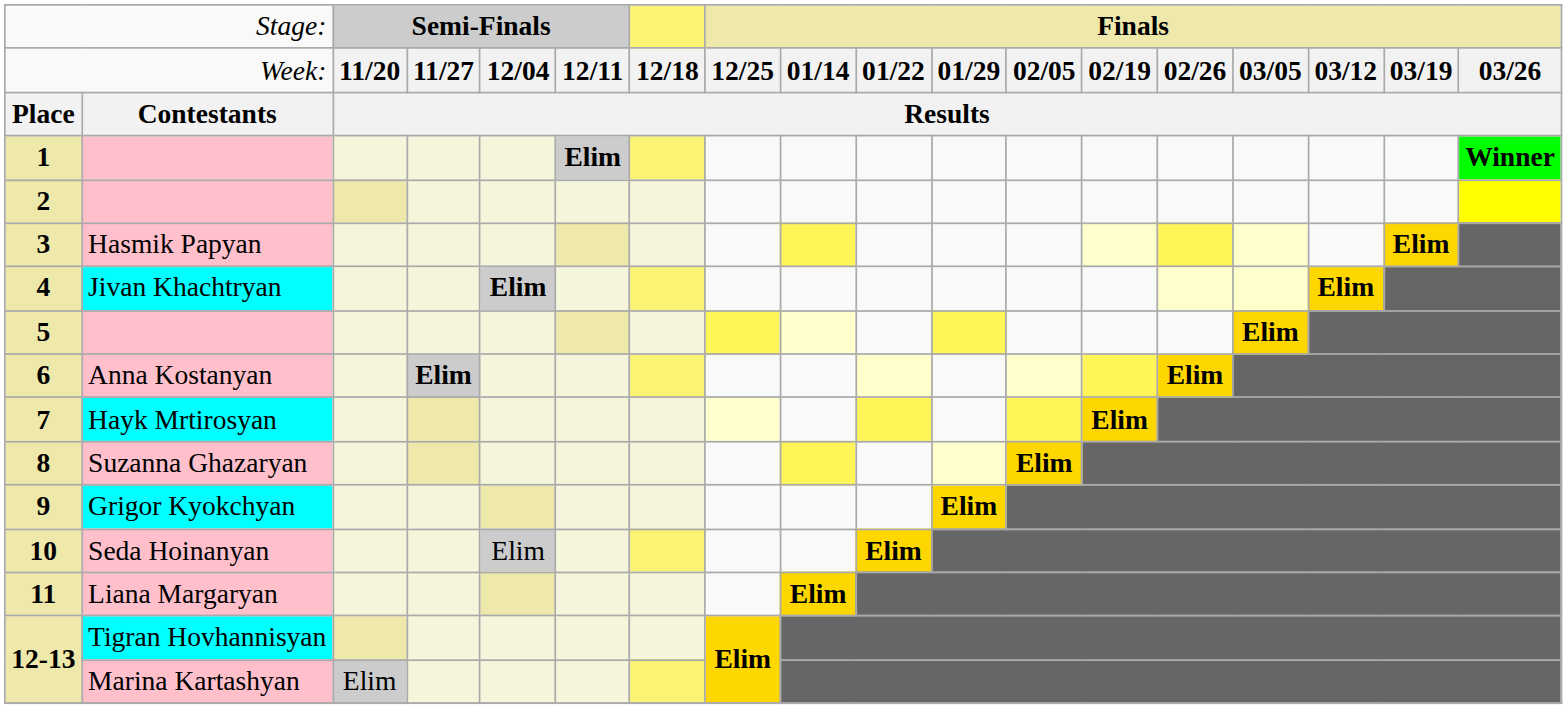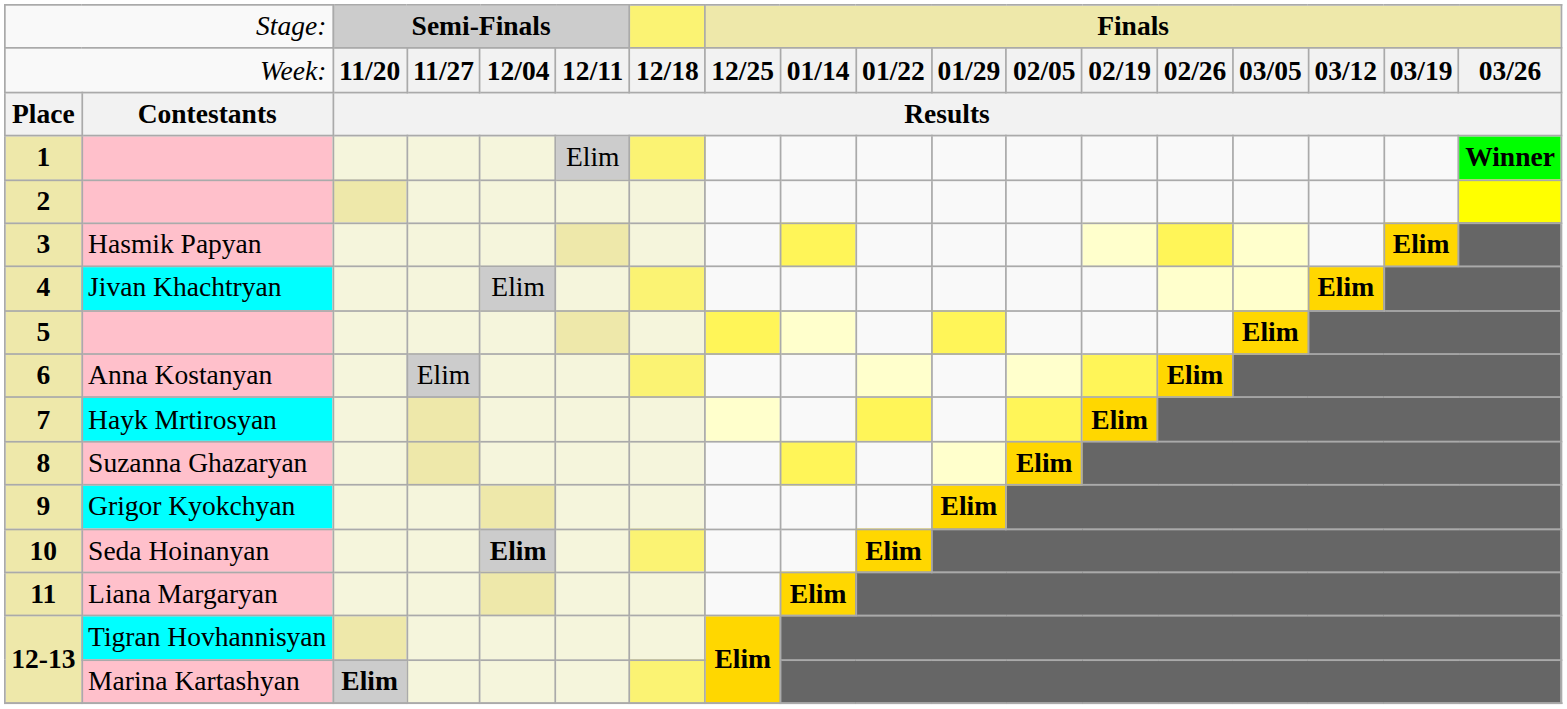(593, 157) bold -> (593, 157) normal
(518, 288) bold -> (518, 288) normal
(443, 375) bold -> (443, 375) normal
(518, 550) normal -> (518, 550) bold
(370, 680) normal -> (370, 680) bold
